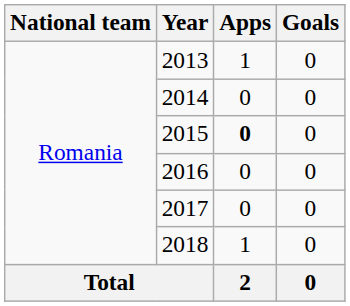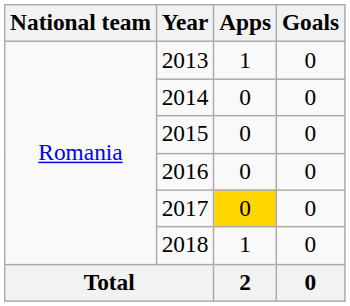(245, 134) bold -> (245, 134) normal
(245, 208) no background -> (245, 208) gold background
